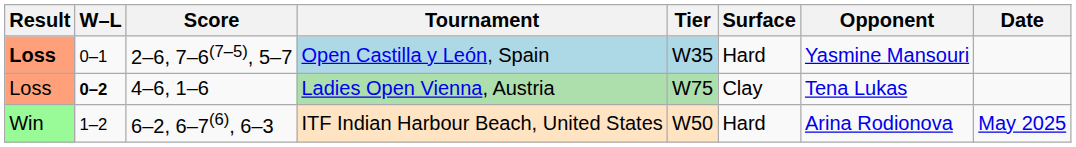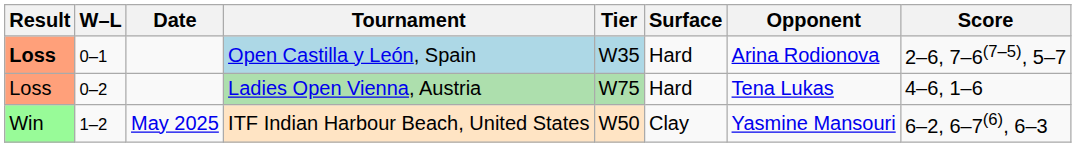columns swapped: (1022, 20) <-> (212, 20)
(887, 54) Yasmine Mansouri -> (805, 54) Arina Rodionova
(93, 89) bold -> (93, 90) normal
(742, 89) Clay -> (671, 89) Hard
(744, 123) Hard -> (669, 123) Clay
(879, 123) Arina Rodionova -> (814, 123) Yasmine Mansouri
